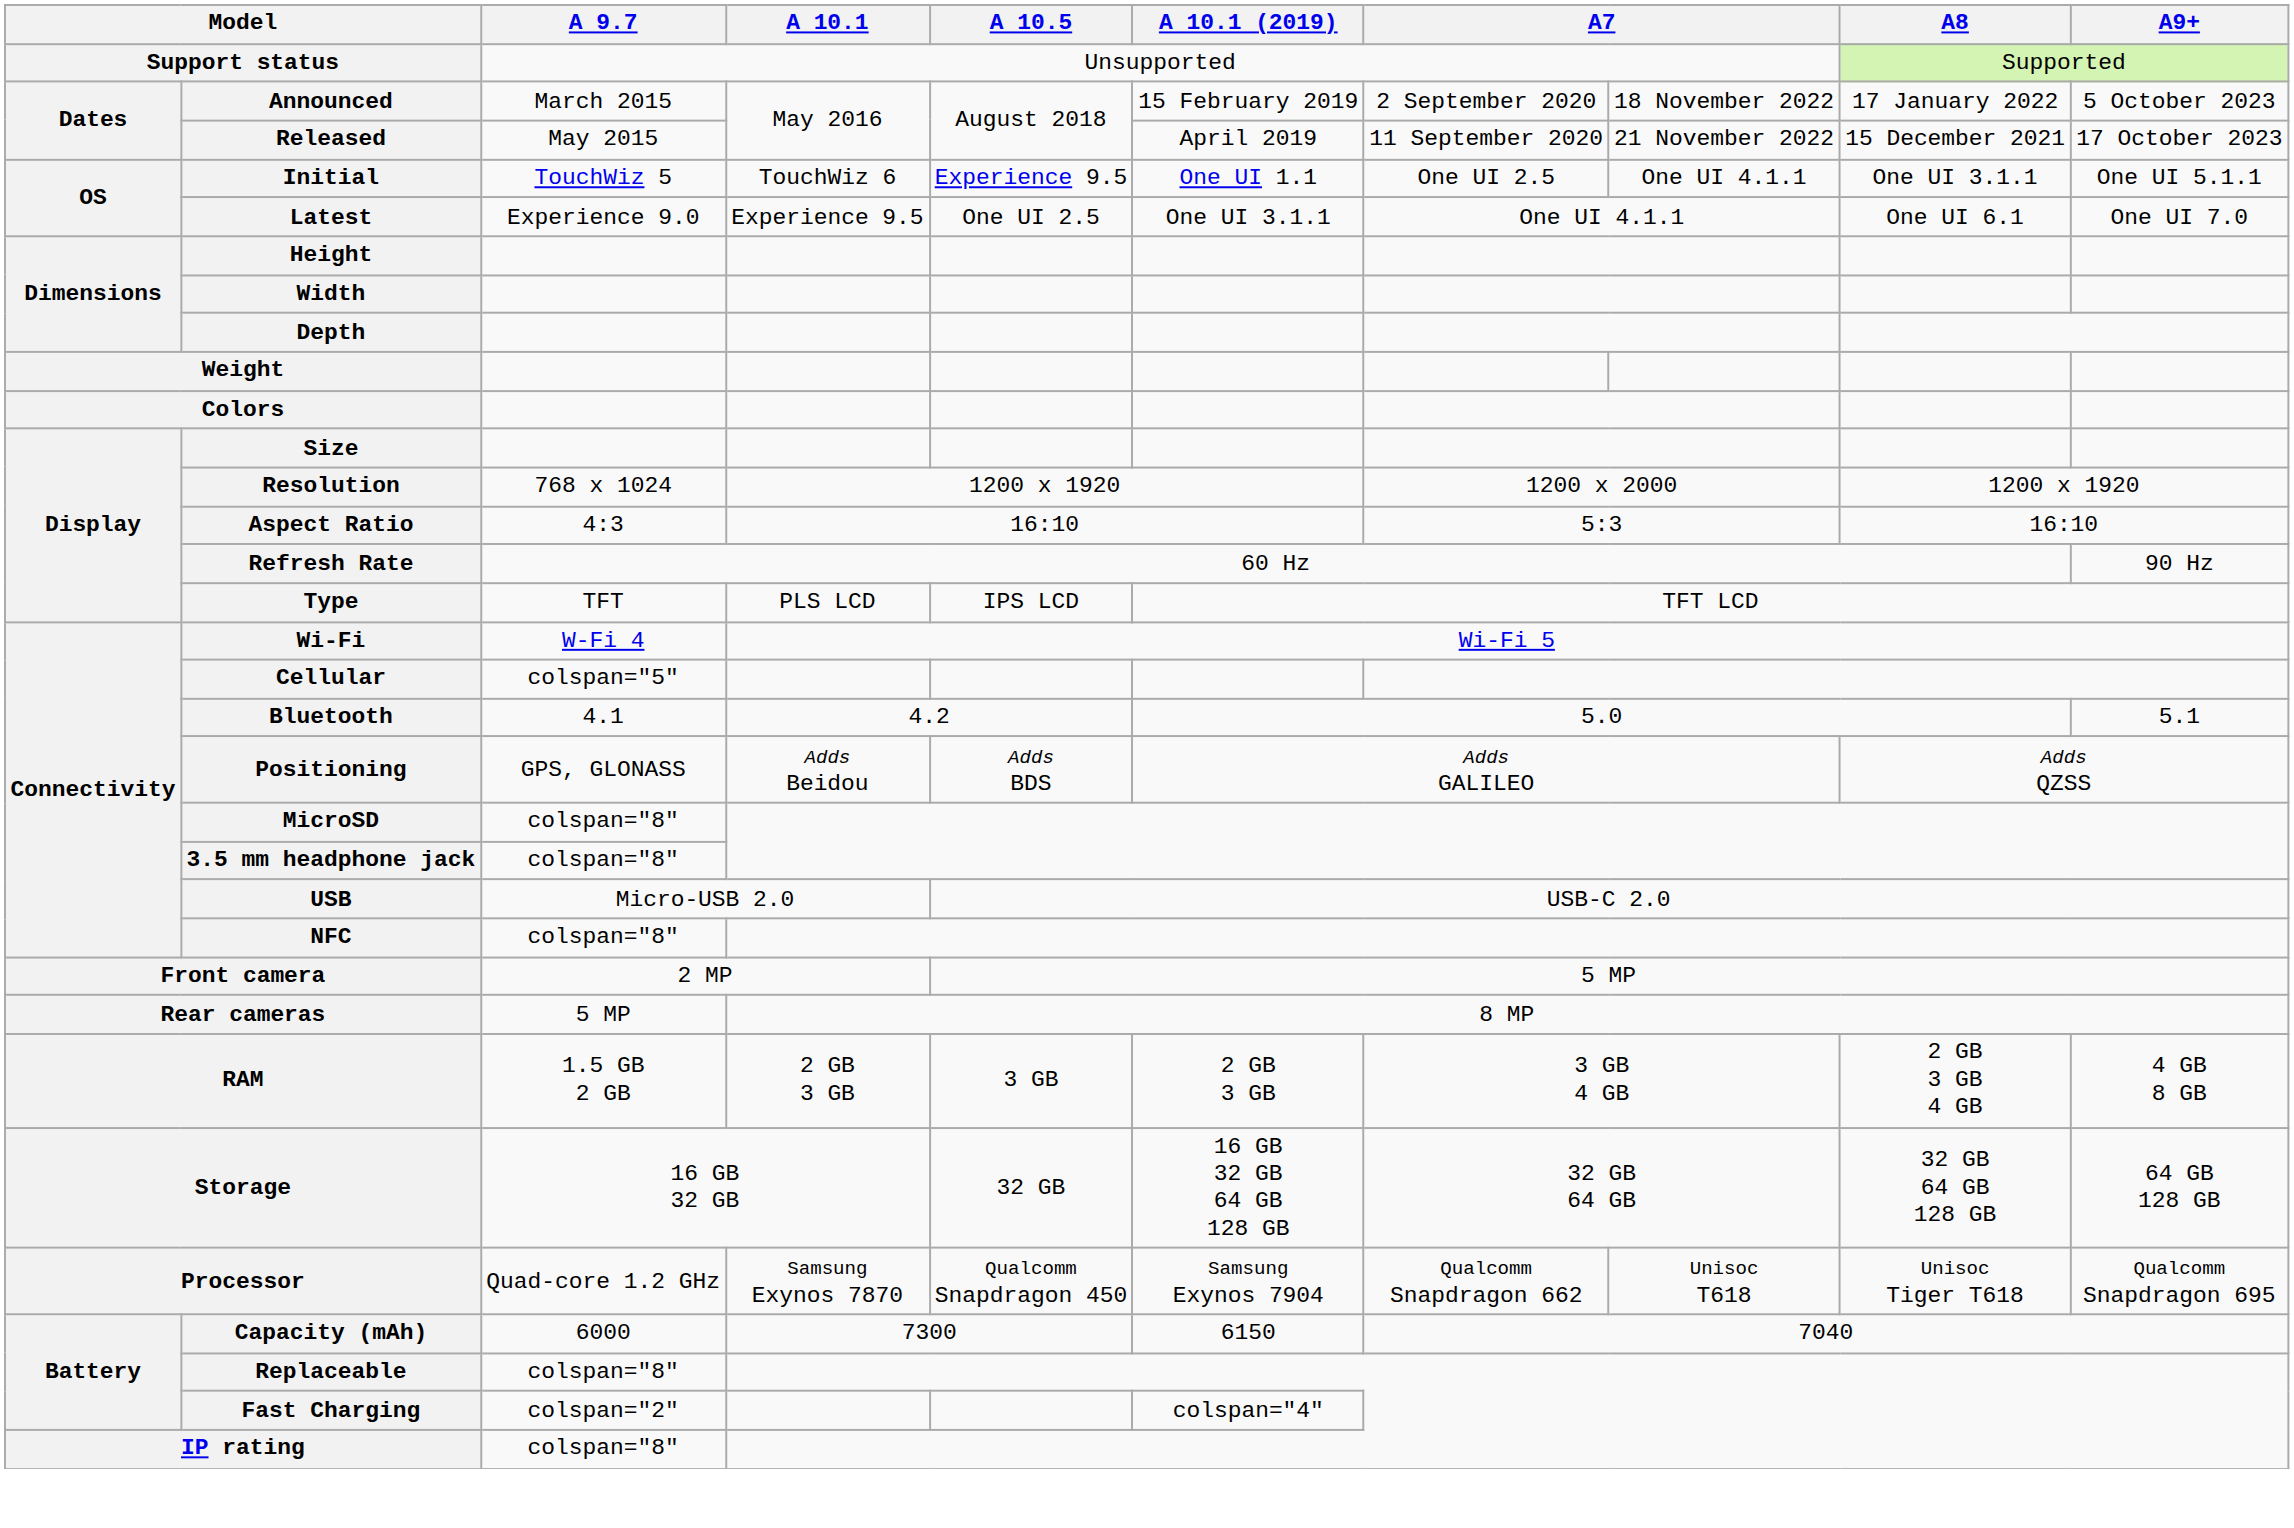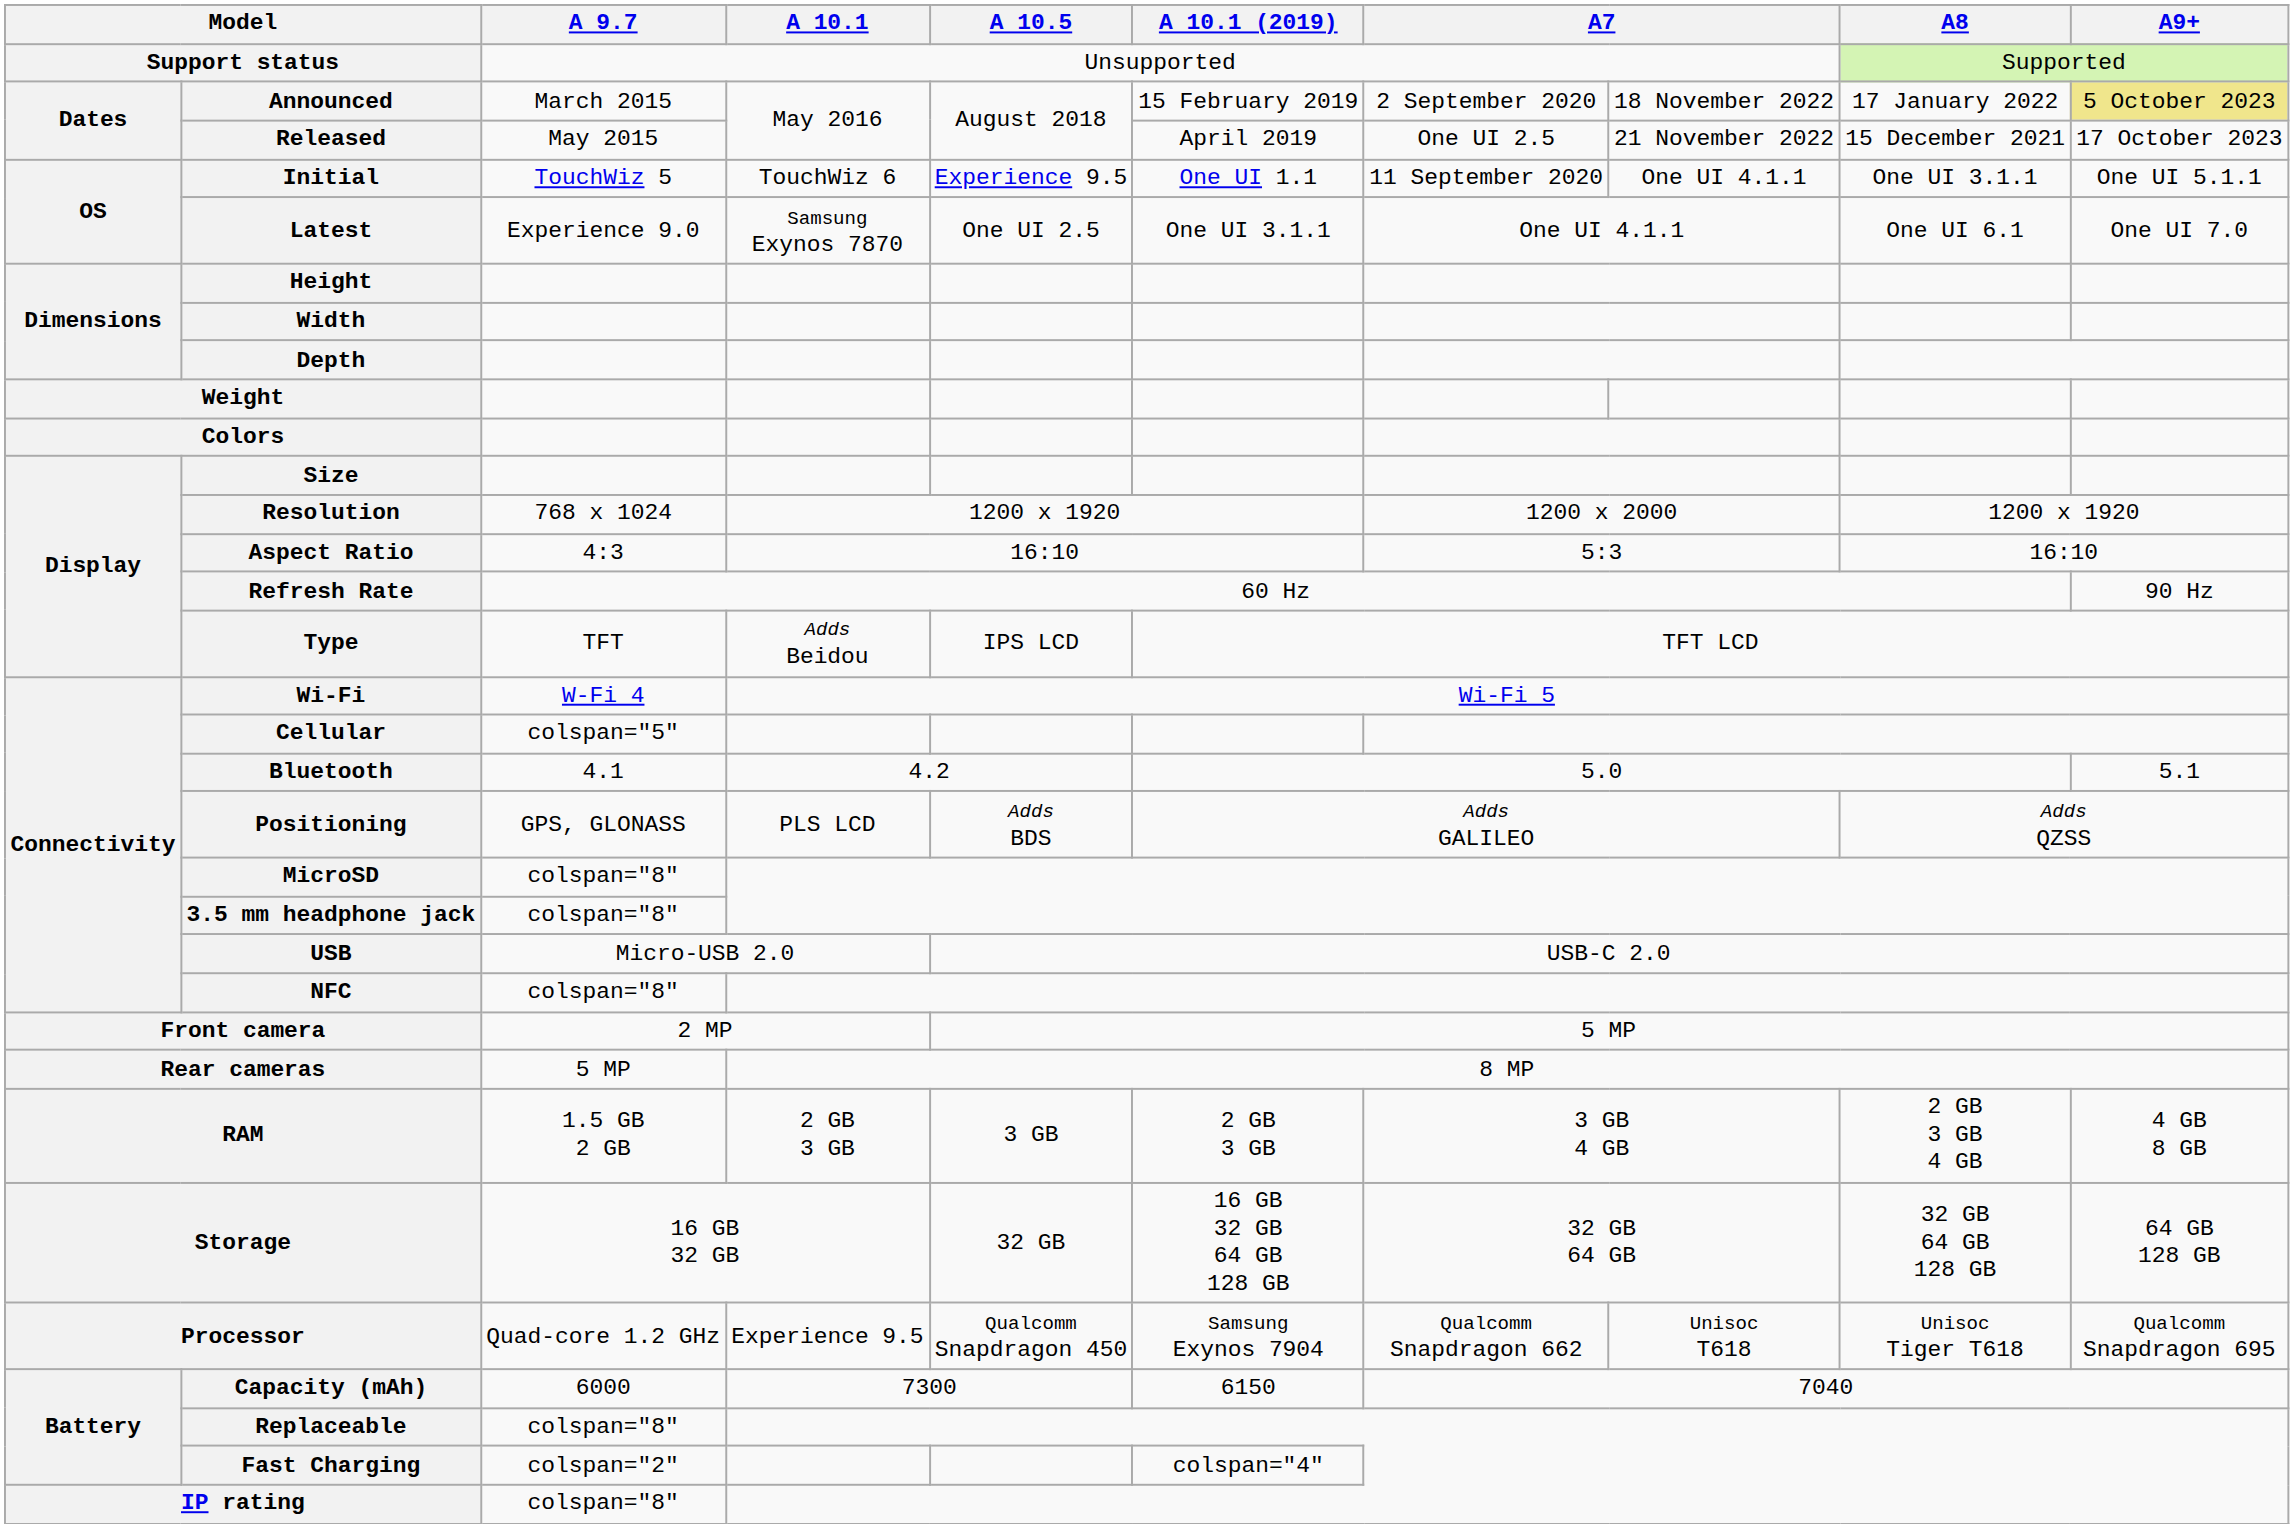(2179, 101) no background -> (2179, 101) khaki background
(1486, 140) 11 September 2020 -> (1486, 140) One UI 2.5
(1486, 178) One UI 2.5 -> (1486, 178) 11 September 2020
(827, 217) Experience 9.5 -> (827, 232) Samsung Exynos 7870
(827, 602) PLS LCD -> (827, 645) Adds Beidou
(827, 772) Adds Beidou -> (827, 825) PLS LCD
(827, 1283) Samsung Exynos 7870 -> (827, 1336) Experience 9.5
